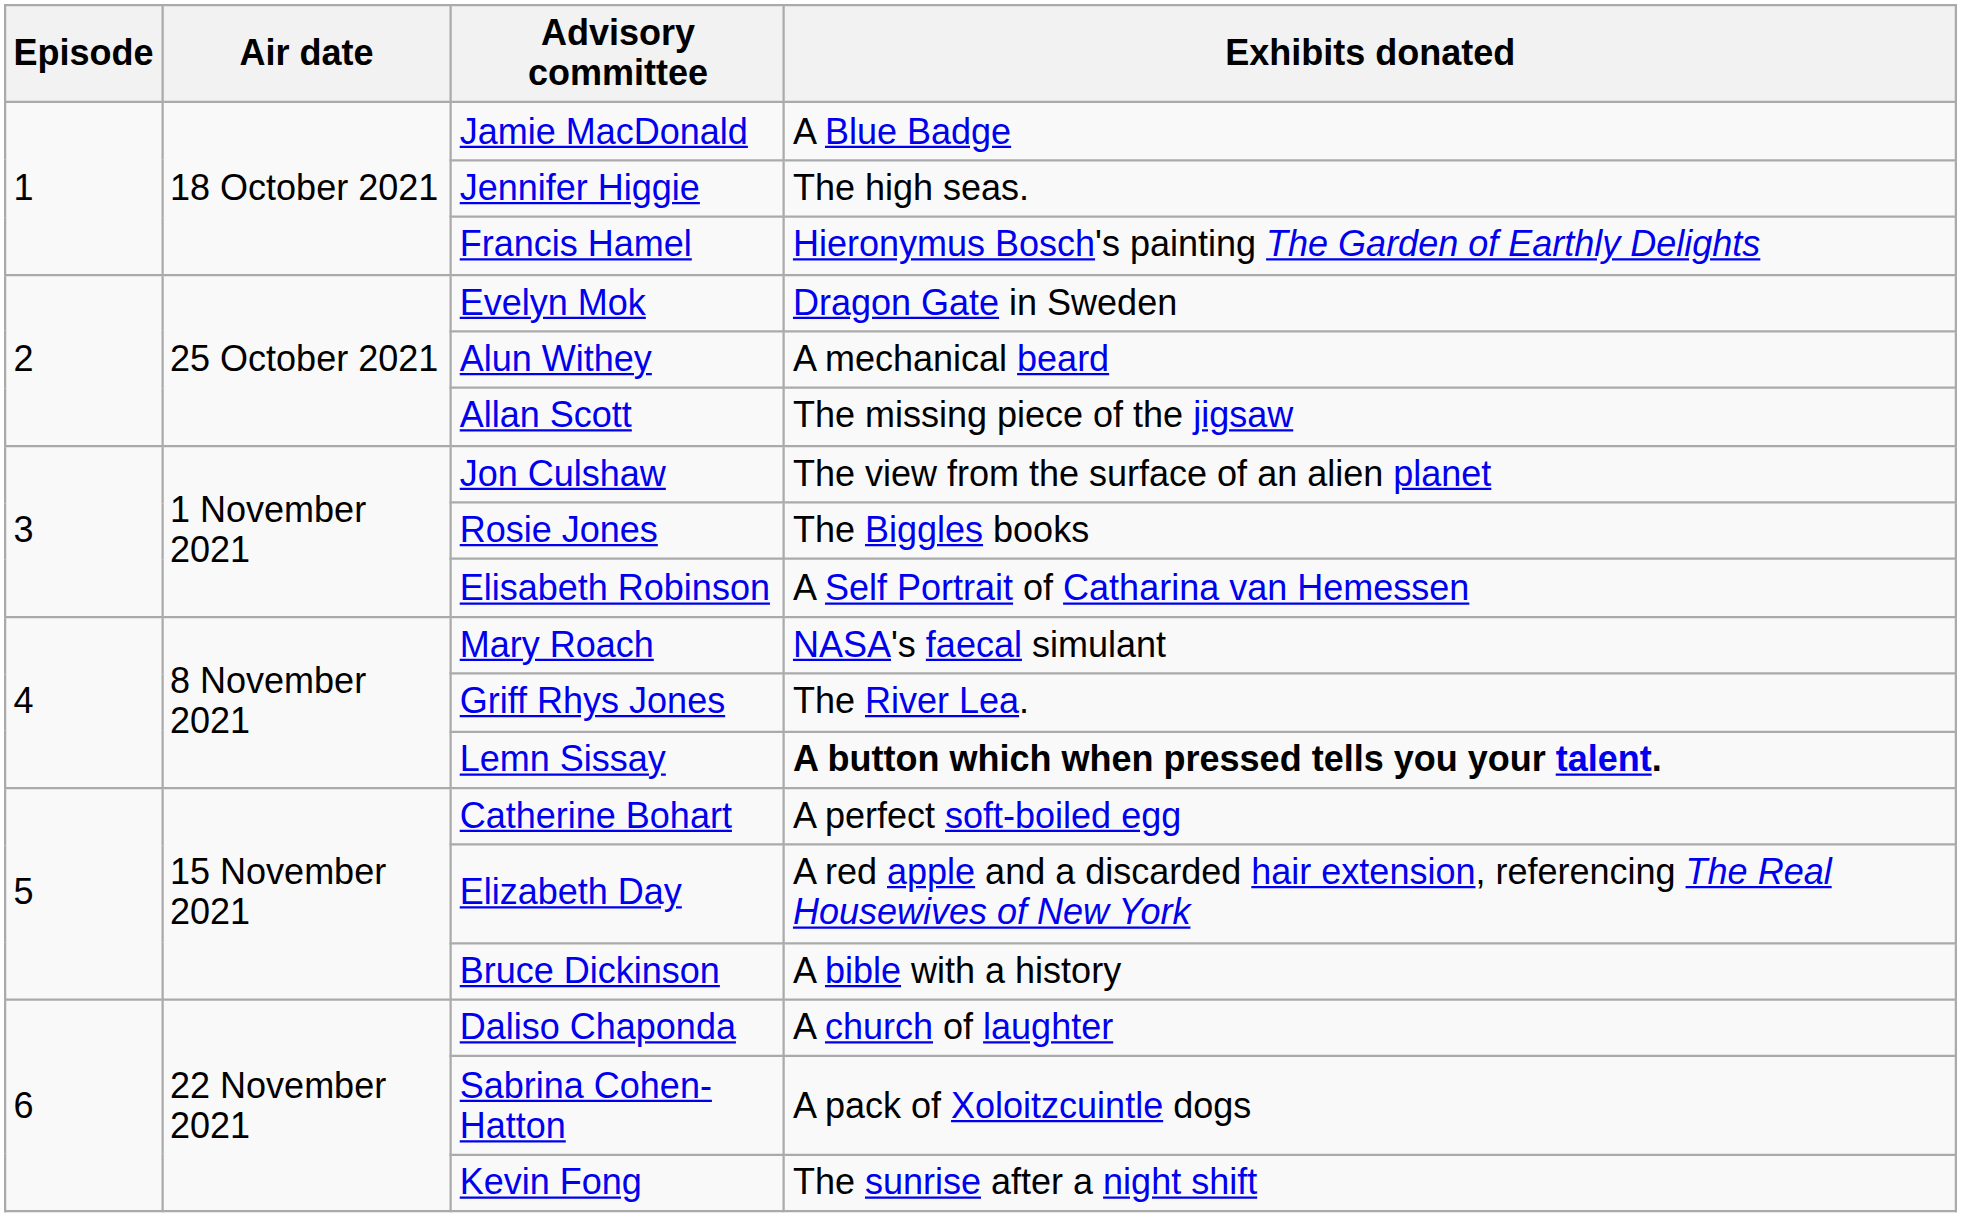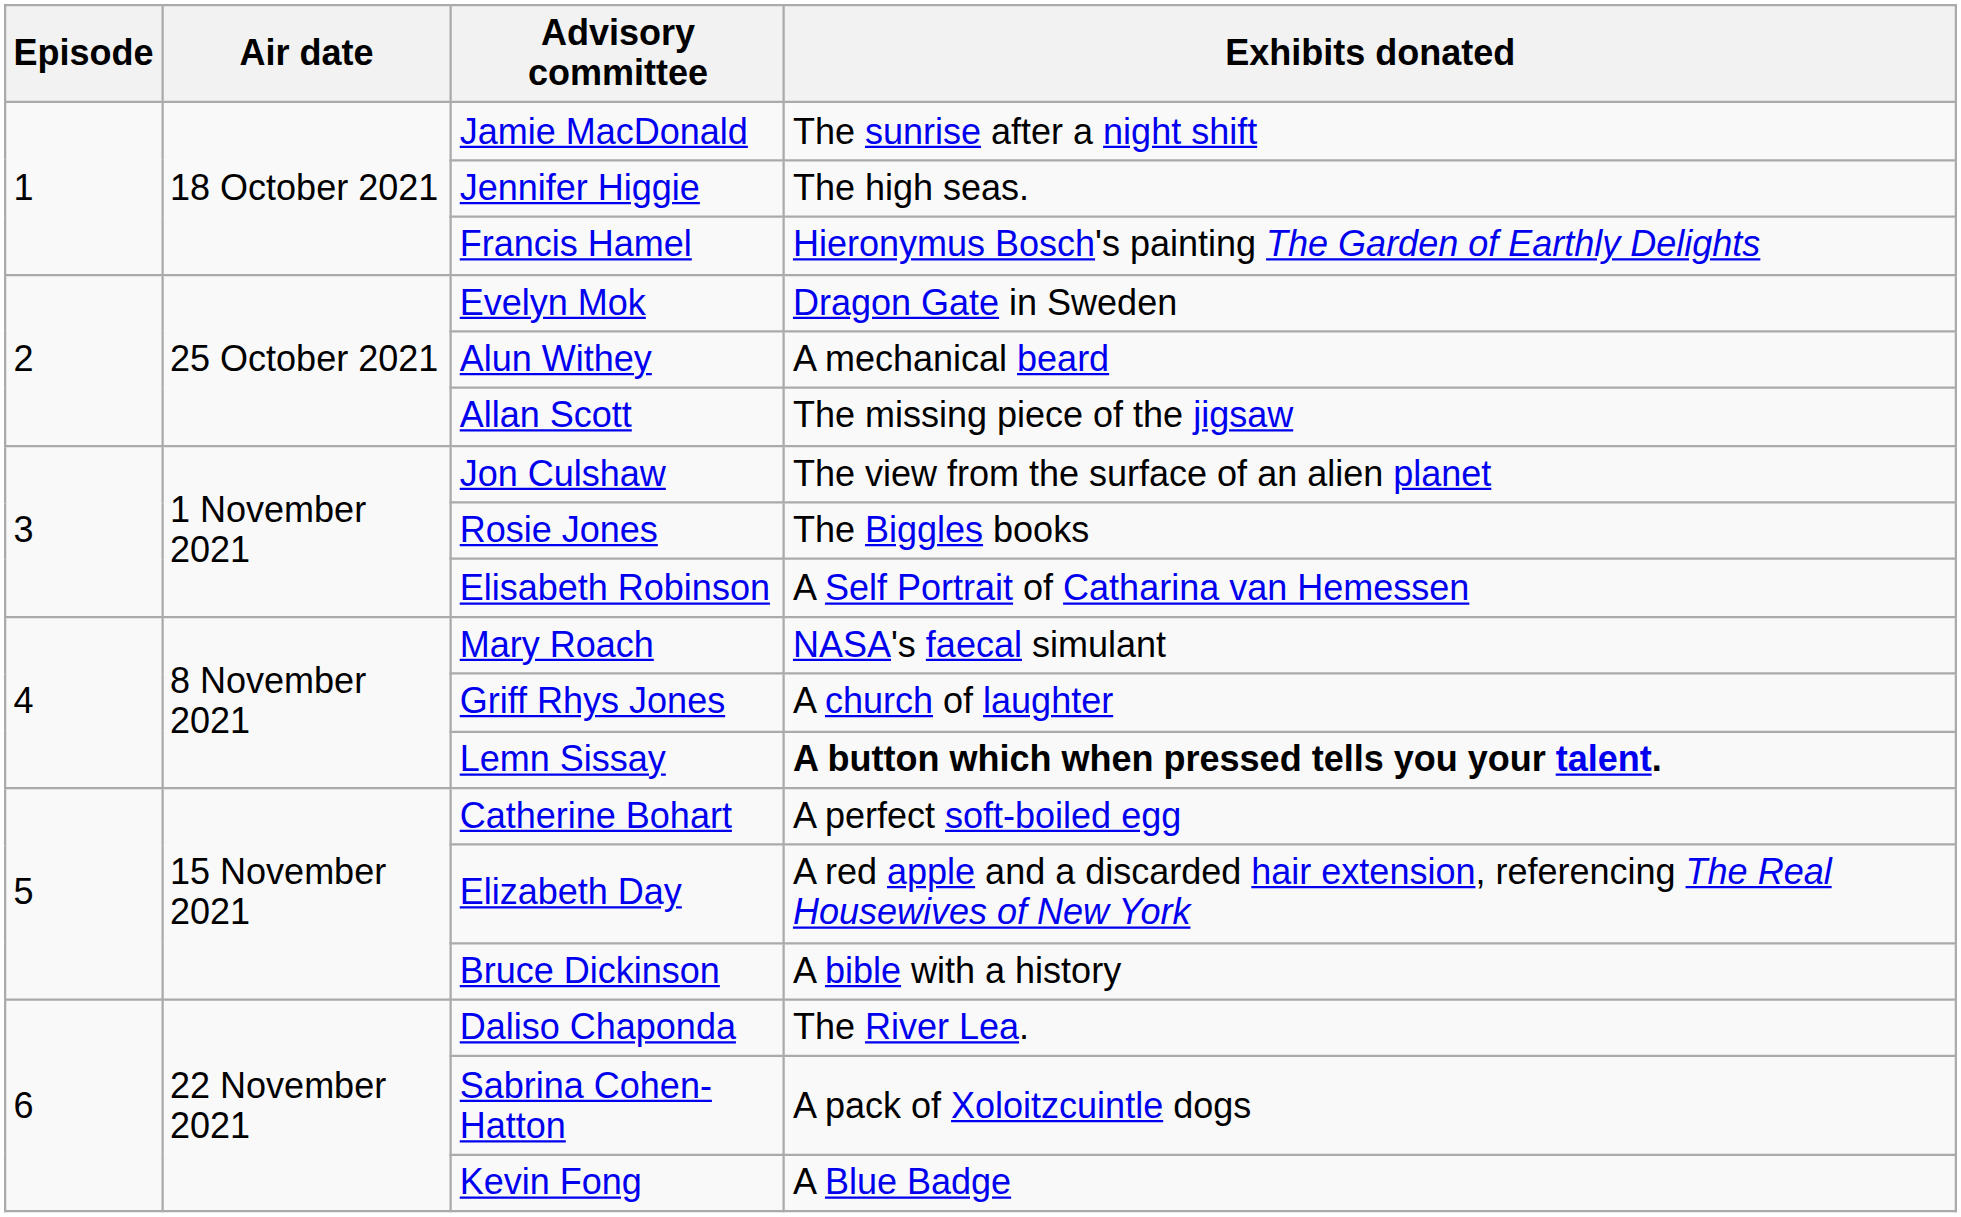(902, 130) A Blue Badge -> (1025, 130) The sunrise after a night shift
(911, 701) The River Lea. -> (953, 701) A church of laughter
(953, 1027) A church of laughter -> (911, 1027) The River Lea.
(1025, 1182) The sunrise after a night shift -> (902, 1182) A Blue Badge
